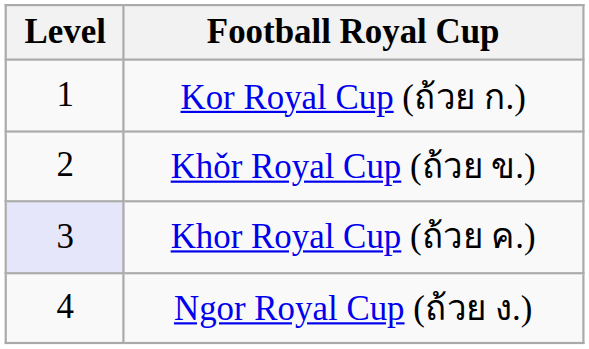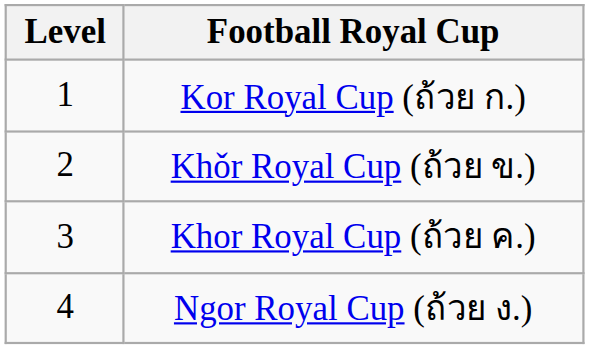(65, 236) lavender background -> (65, 236) no background
